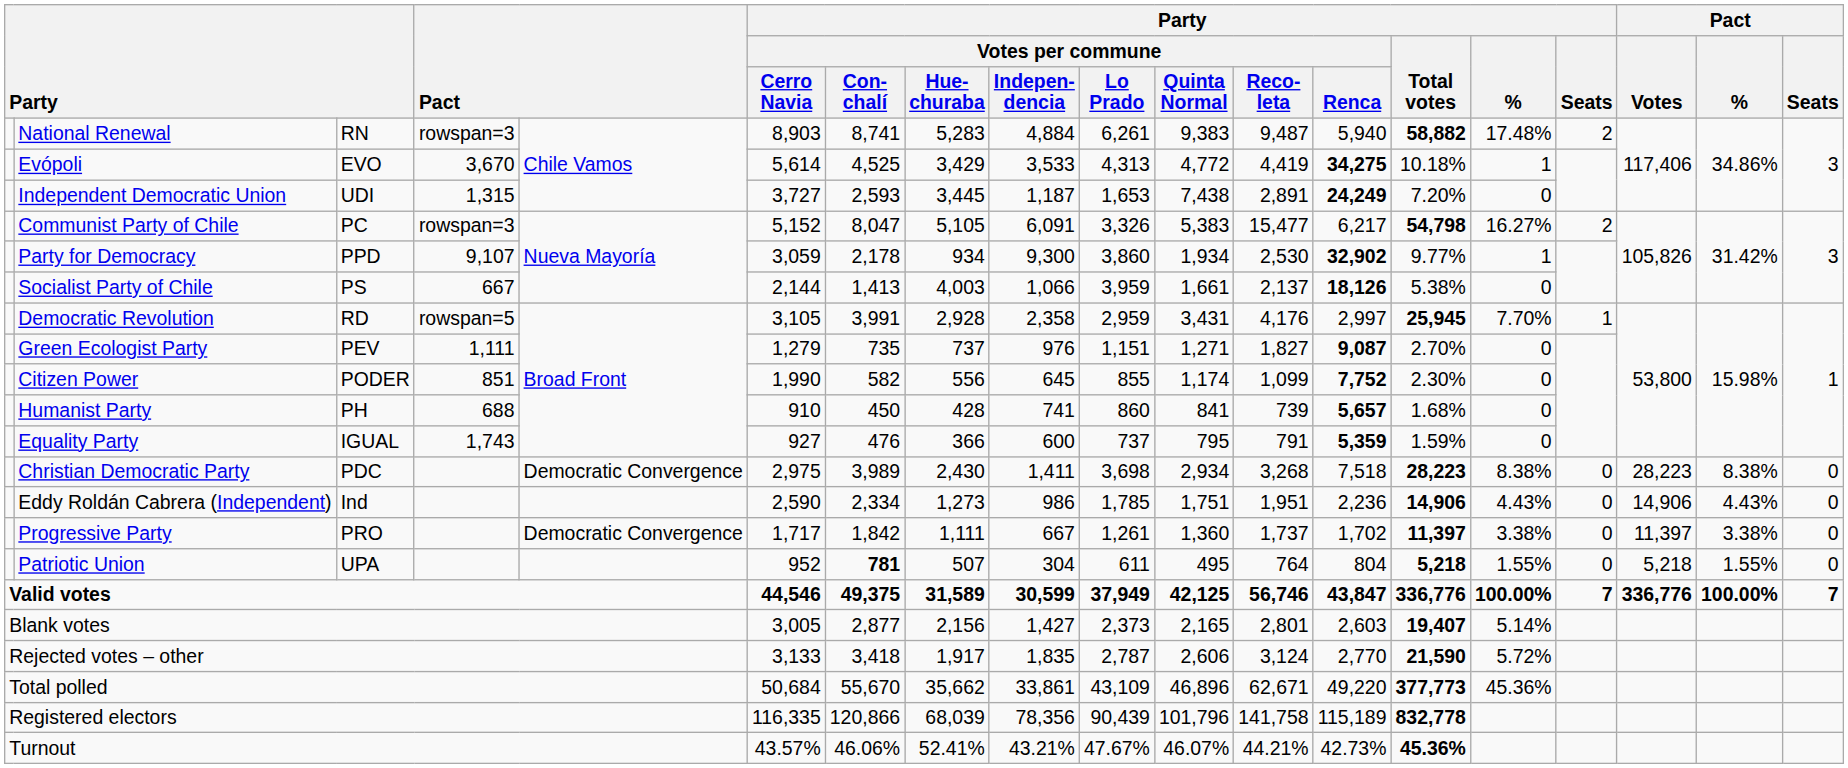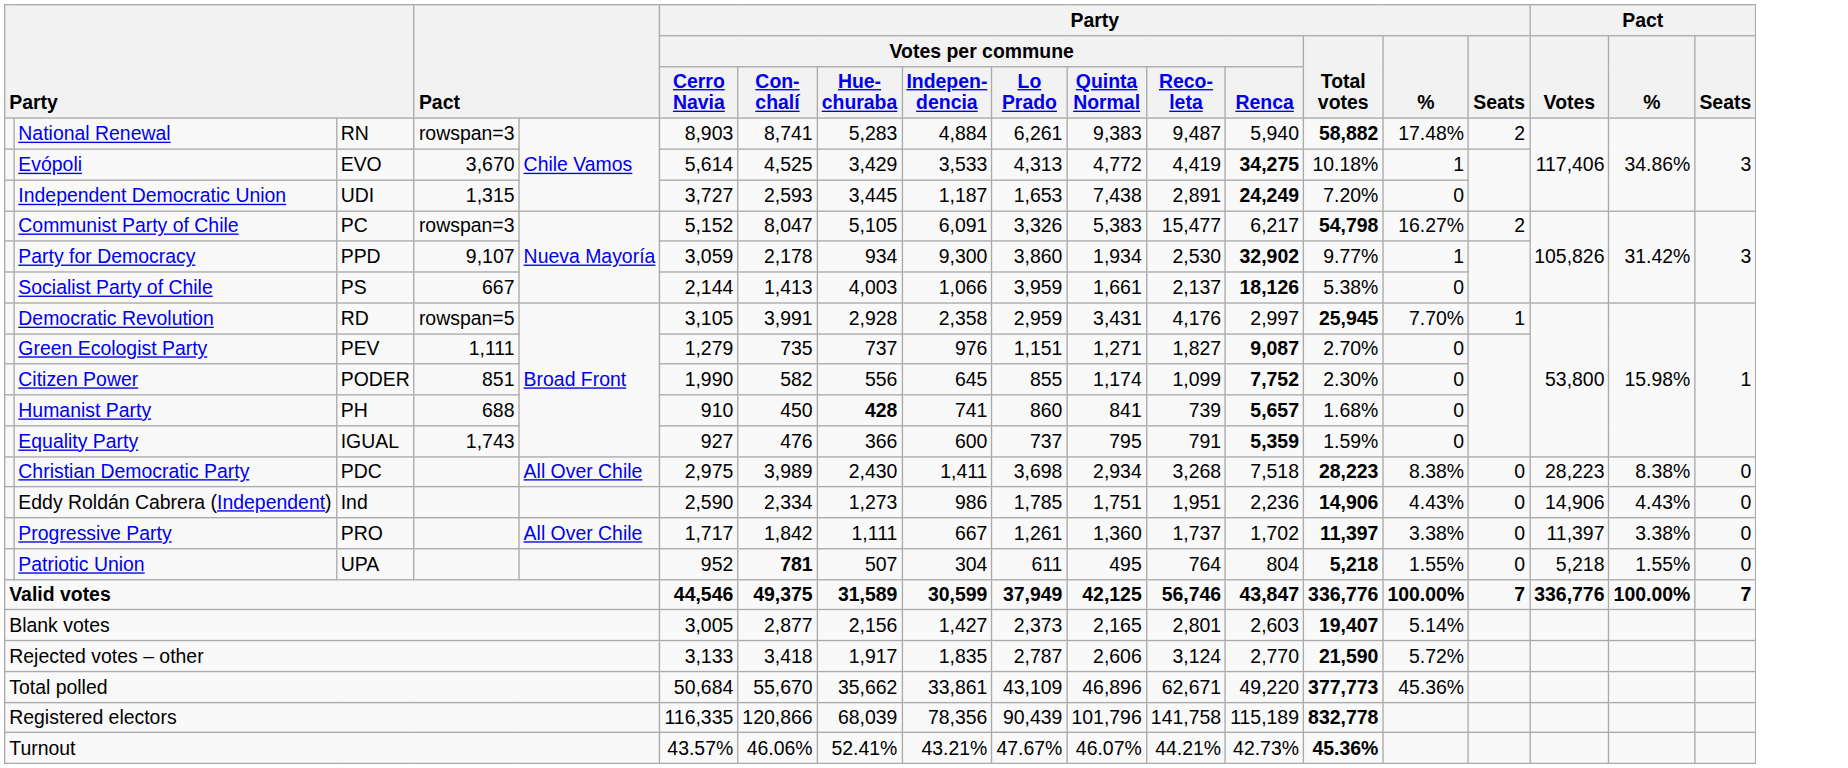(969, 411) normal -> (881, 411) bold
(633, 472) Democratic Convergence -> (583, 472) All Over Chile
(633, 533) Democratic Convergence -> (583, 533) All Over Chile
